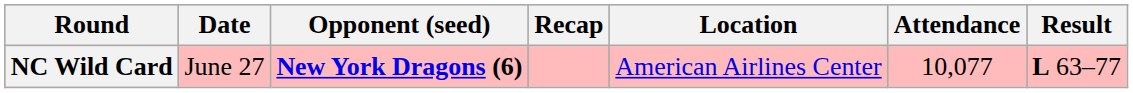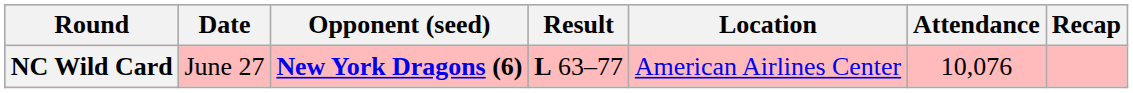columns swapped: (1077, 25) <-> (569, 25)
(957, 66) 10,077 -> (976, 66) 10,076
